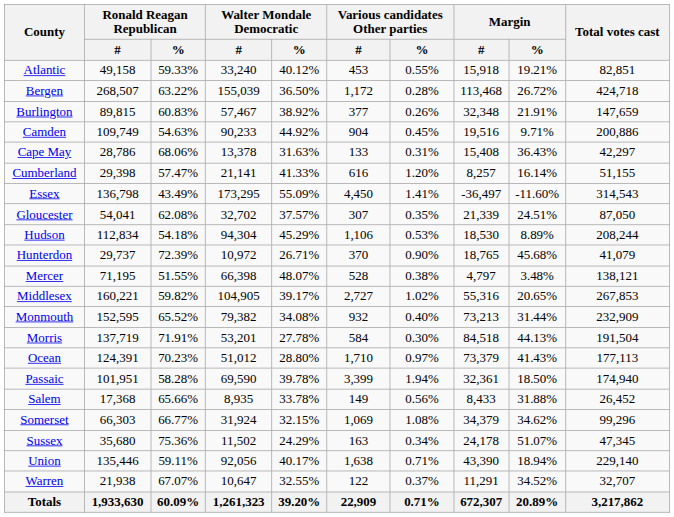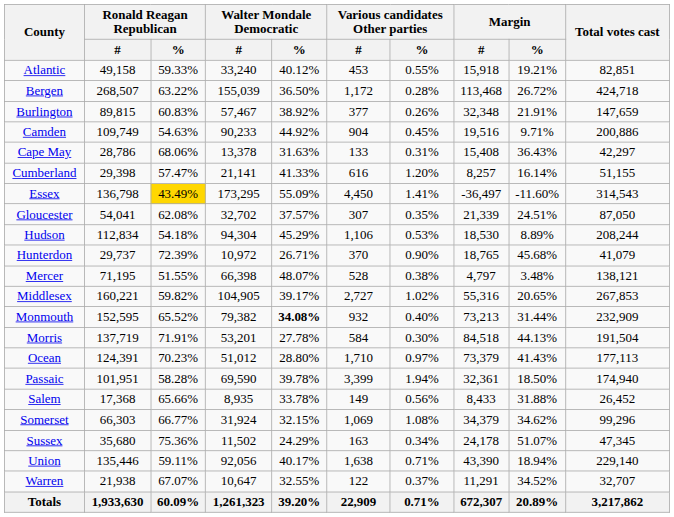(178, 193) no background -> (178, 193) gold background
(299, 317) normal -> (299, 317) bold
